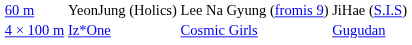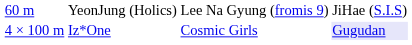(359, 30) no background -> (359, 30) lavender background
